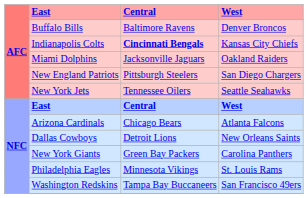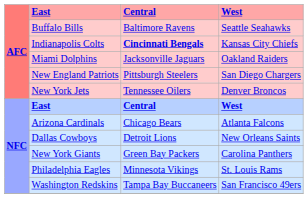(254, 28) Denver Broncos -> (256, 28) Seattle Seahawks
(256, 91) Seattle Seahawks -> (254, 91) Denver Broncos
